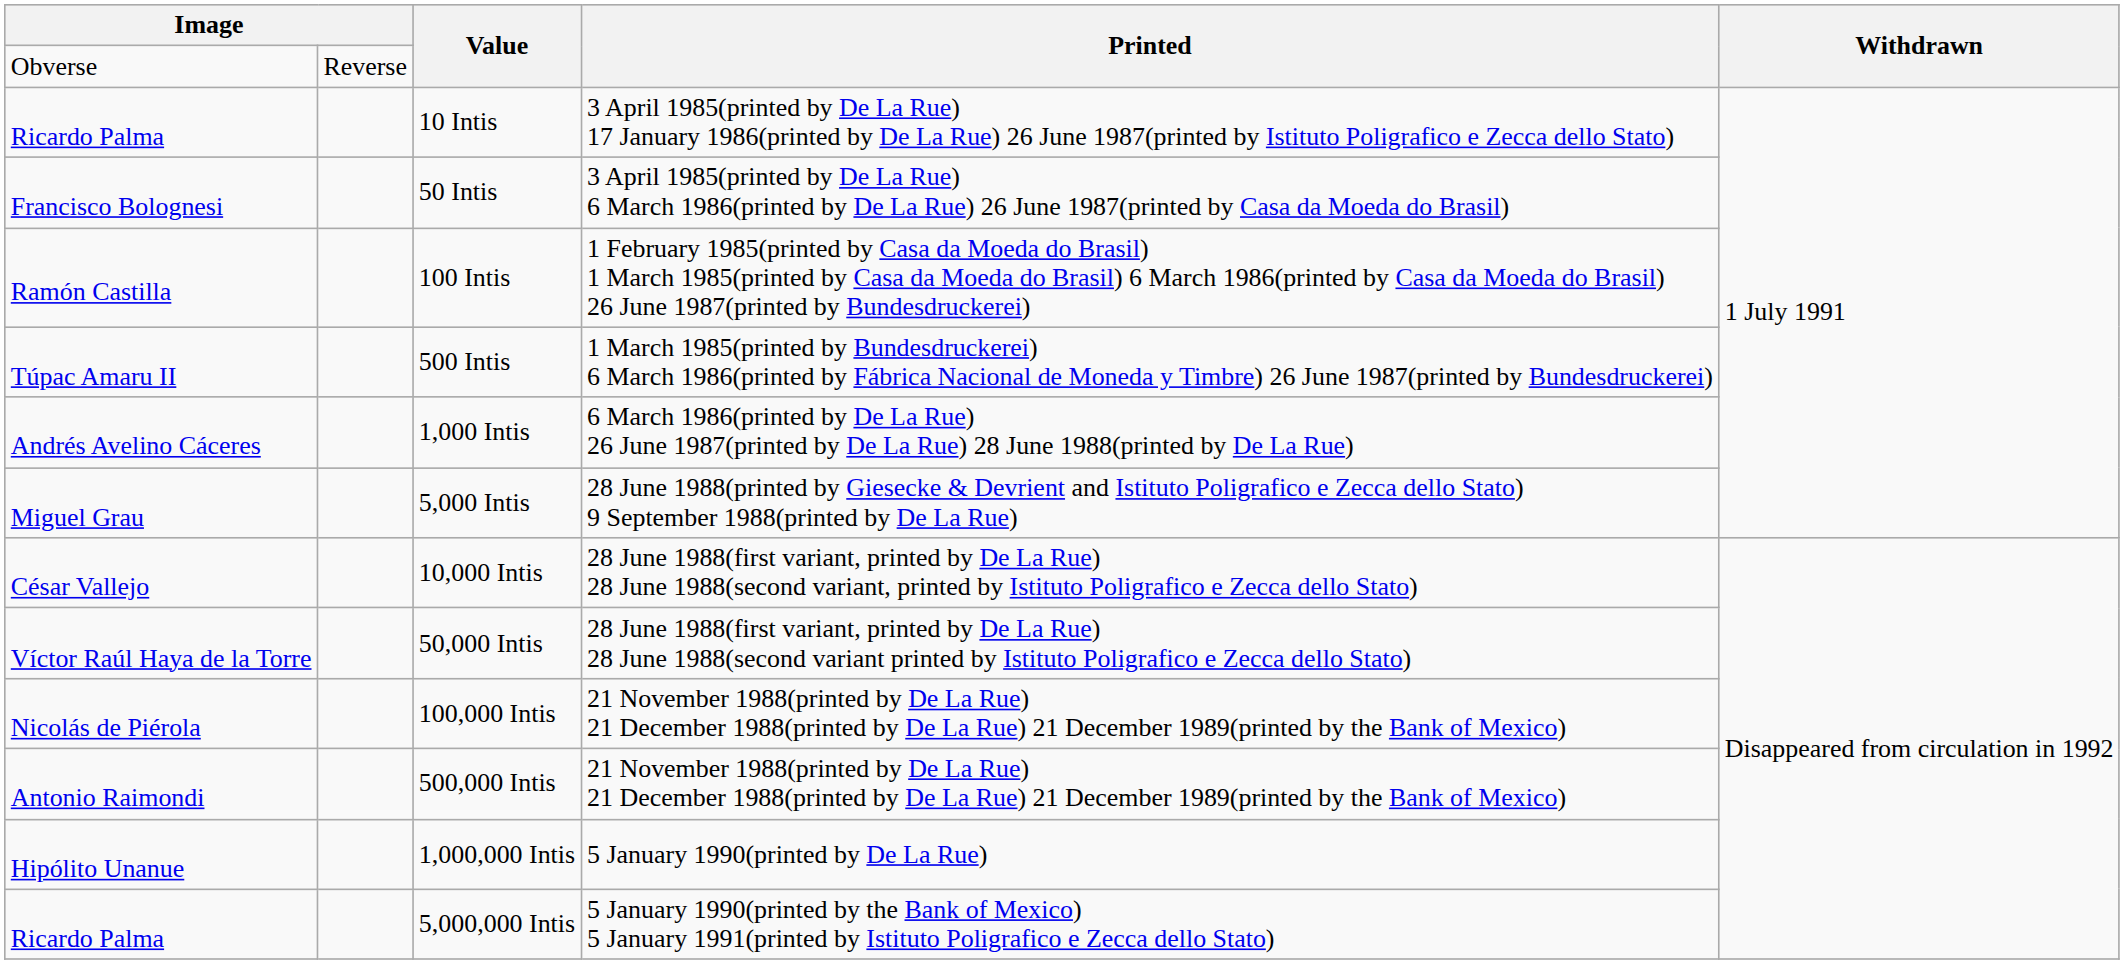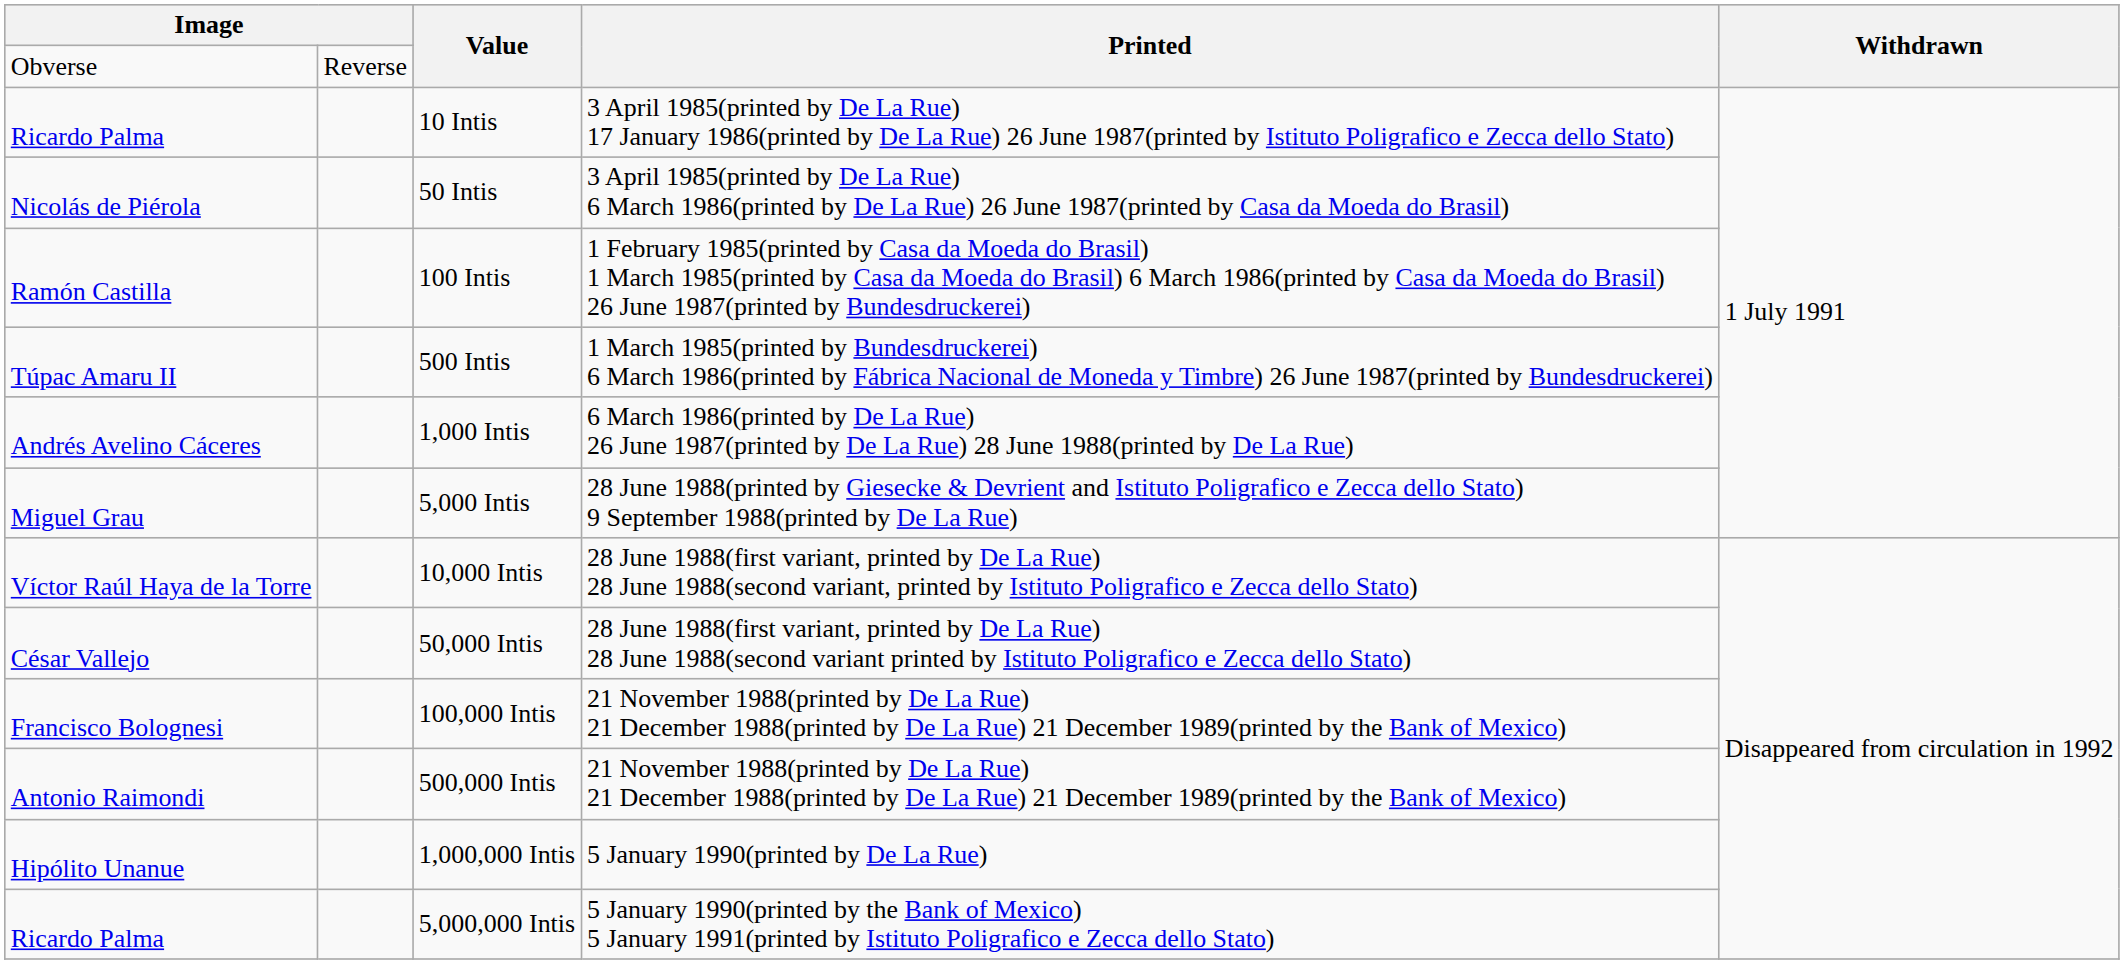(117, 206) Francisco Bolognesi -> (106, 206) Nicolás de Piérola
(80, 587) César Vallejo -> (161, 587) Víctor Raúl Haya de la Torre
(161, 657) Víctor Raúl Haya de la Torre -> (80, 657) César Vallejo
(106, 727) Nicolás de Piérola -> (117, 727) Francisco Bolognesi
